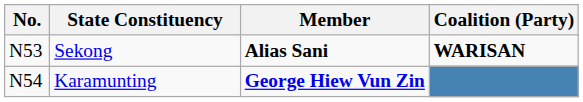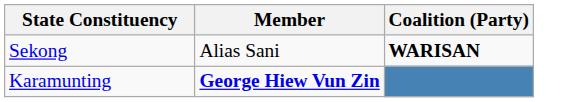- column: (27, 19)
(286, 50) bold -> (240, 50) normal
